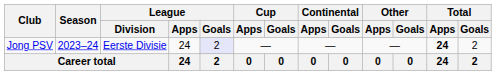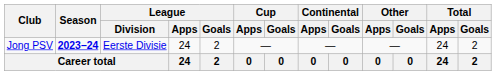(78, 45) normal -> (78, 45) bold
(217, 45) lavender background -> (217, 45) no background
(442, 45) bold -> (442, 45) normal
